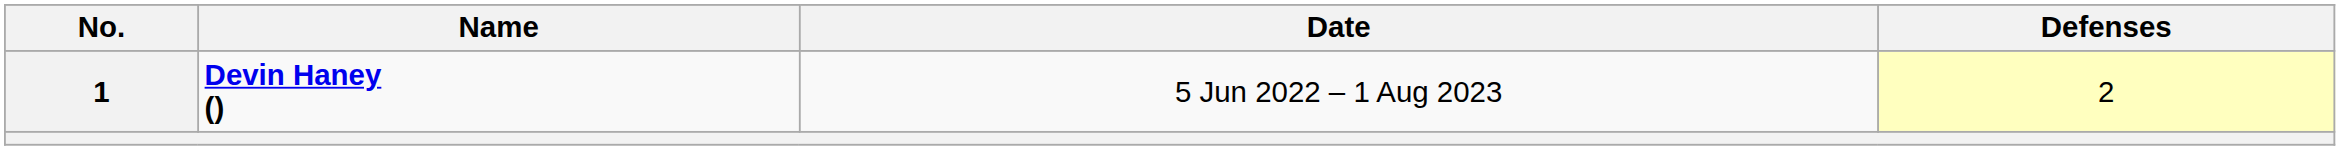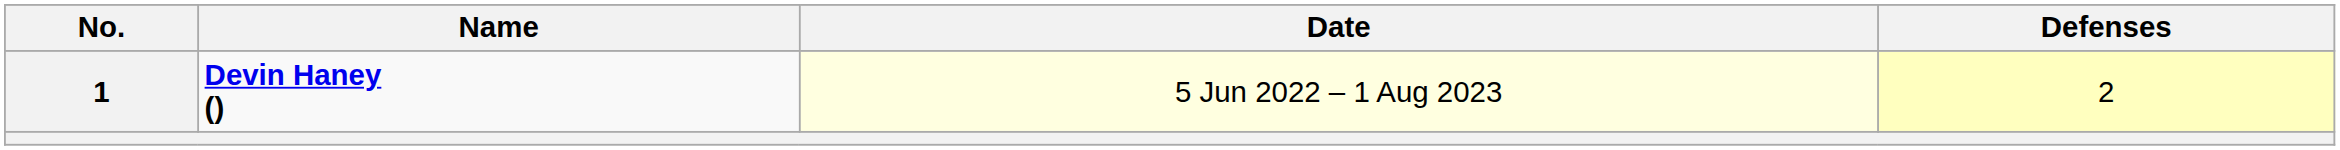(1339, 91) no background -> (1339, 91) lightyellow background
